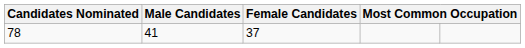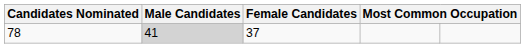(151, 33) no background -> (151, 33) lightgrey background
